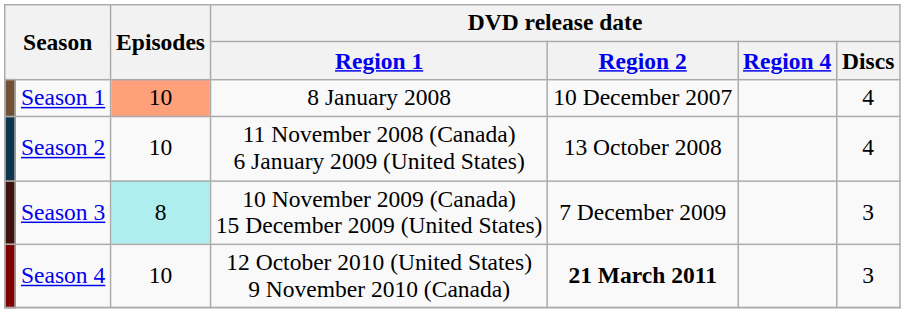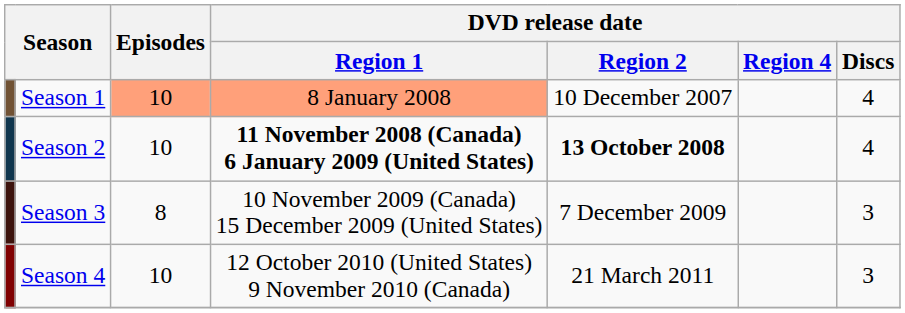(379, 97) no background -> (379, 97) lightsalmon background
(379, 148) normal -> (379, 148) bold
(643, 148) normal -> (643, 148) bold
(161, 212) paleturquoise background -> (161, 212) no background
(643, 275) bold -> (643, 275) normal
